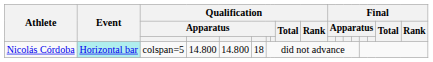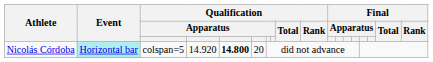(203, 50) 14.800 -> (203, 50) 14.920
(235, 50) normal -> (235, 50) bold
(259, 50) 18 -> (259, 50) 20
